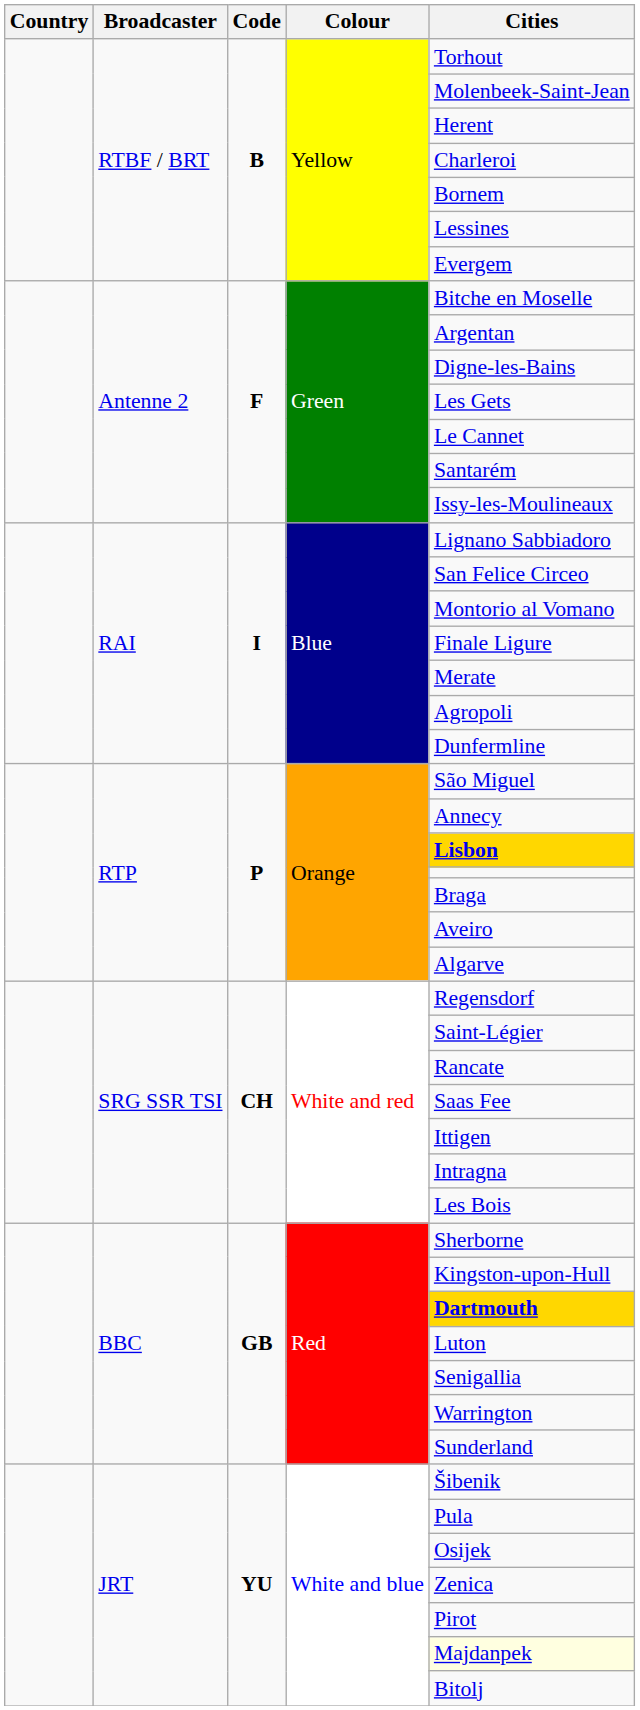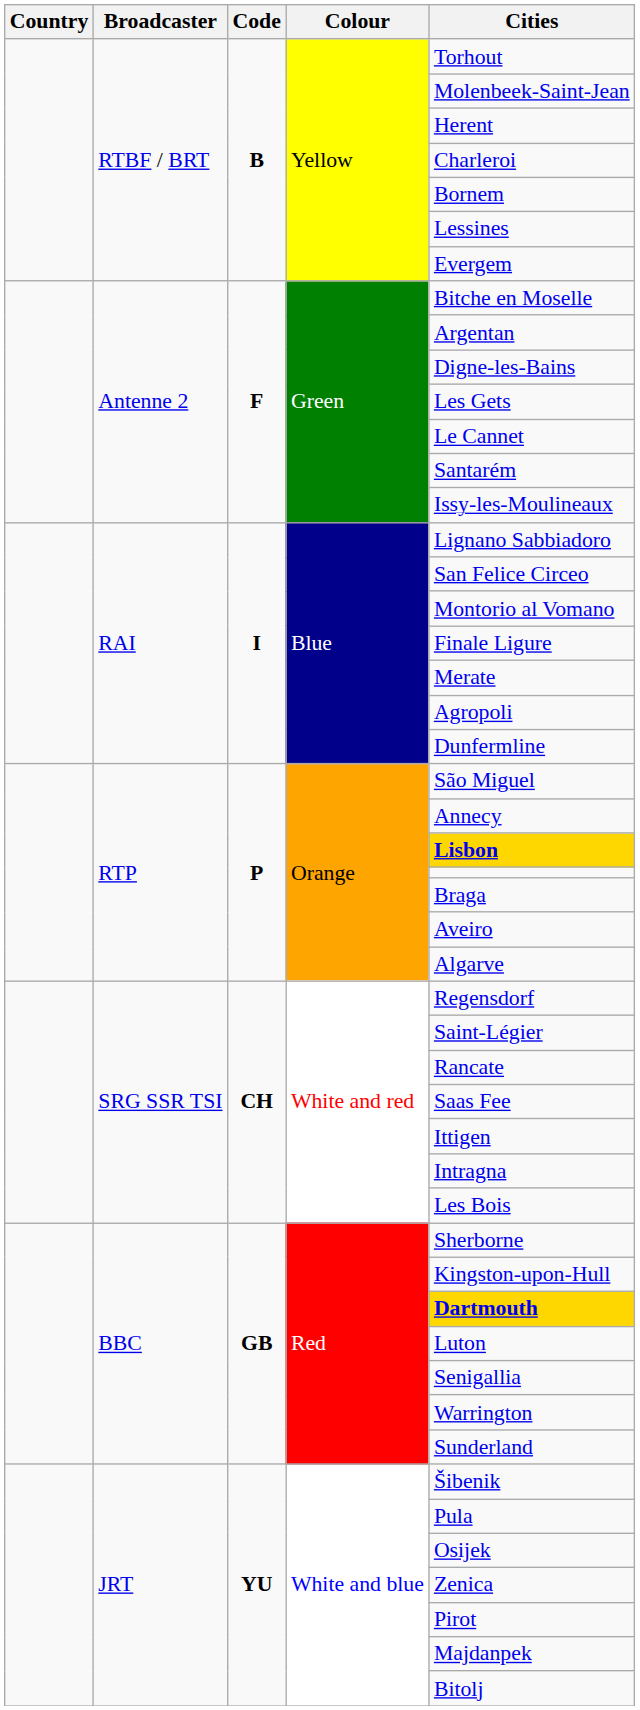(483, 1653) lightyellow background -> (483, 1653) no background
